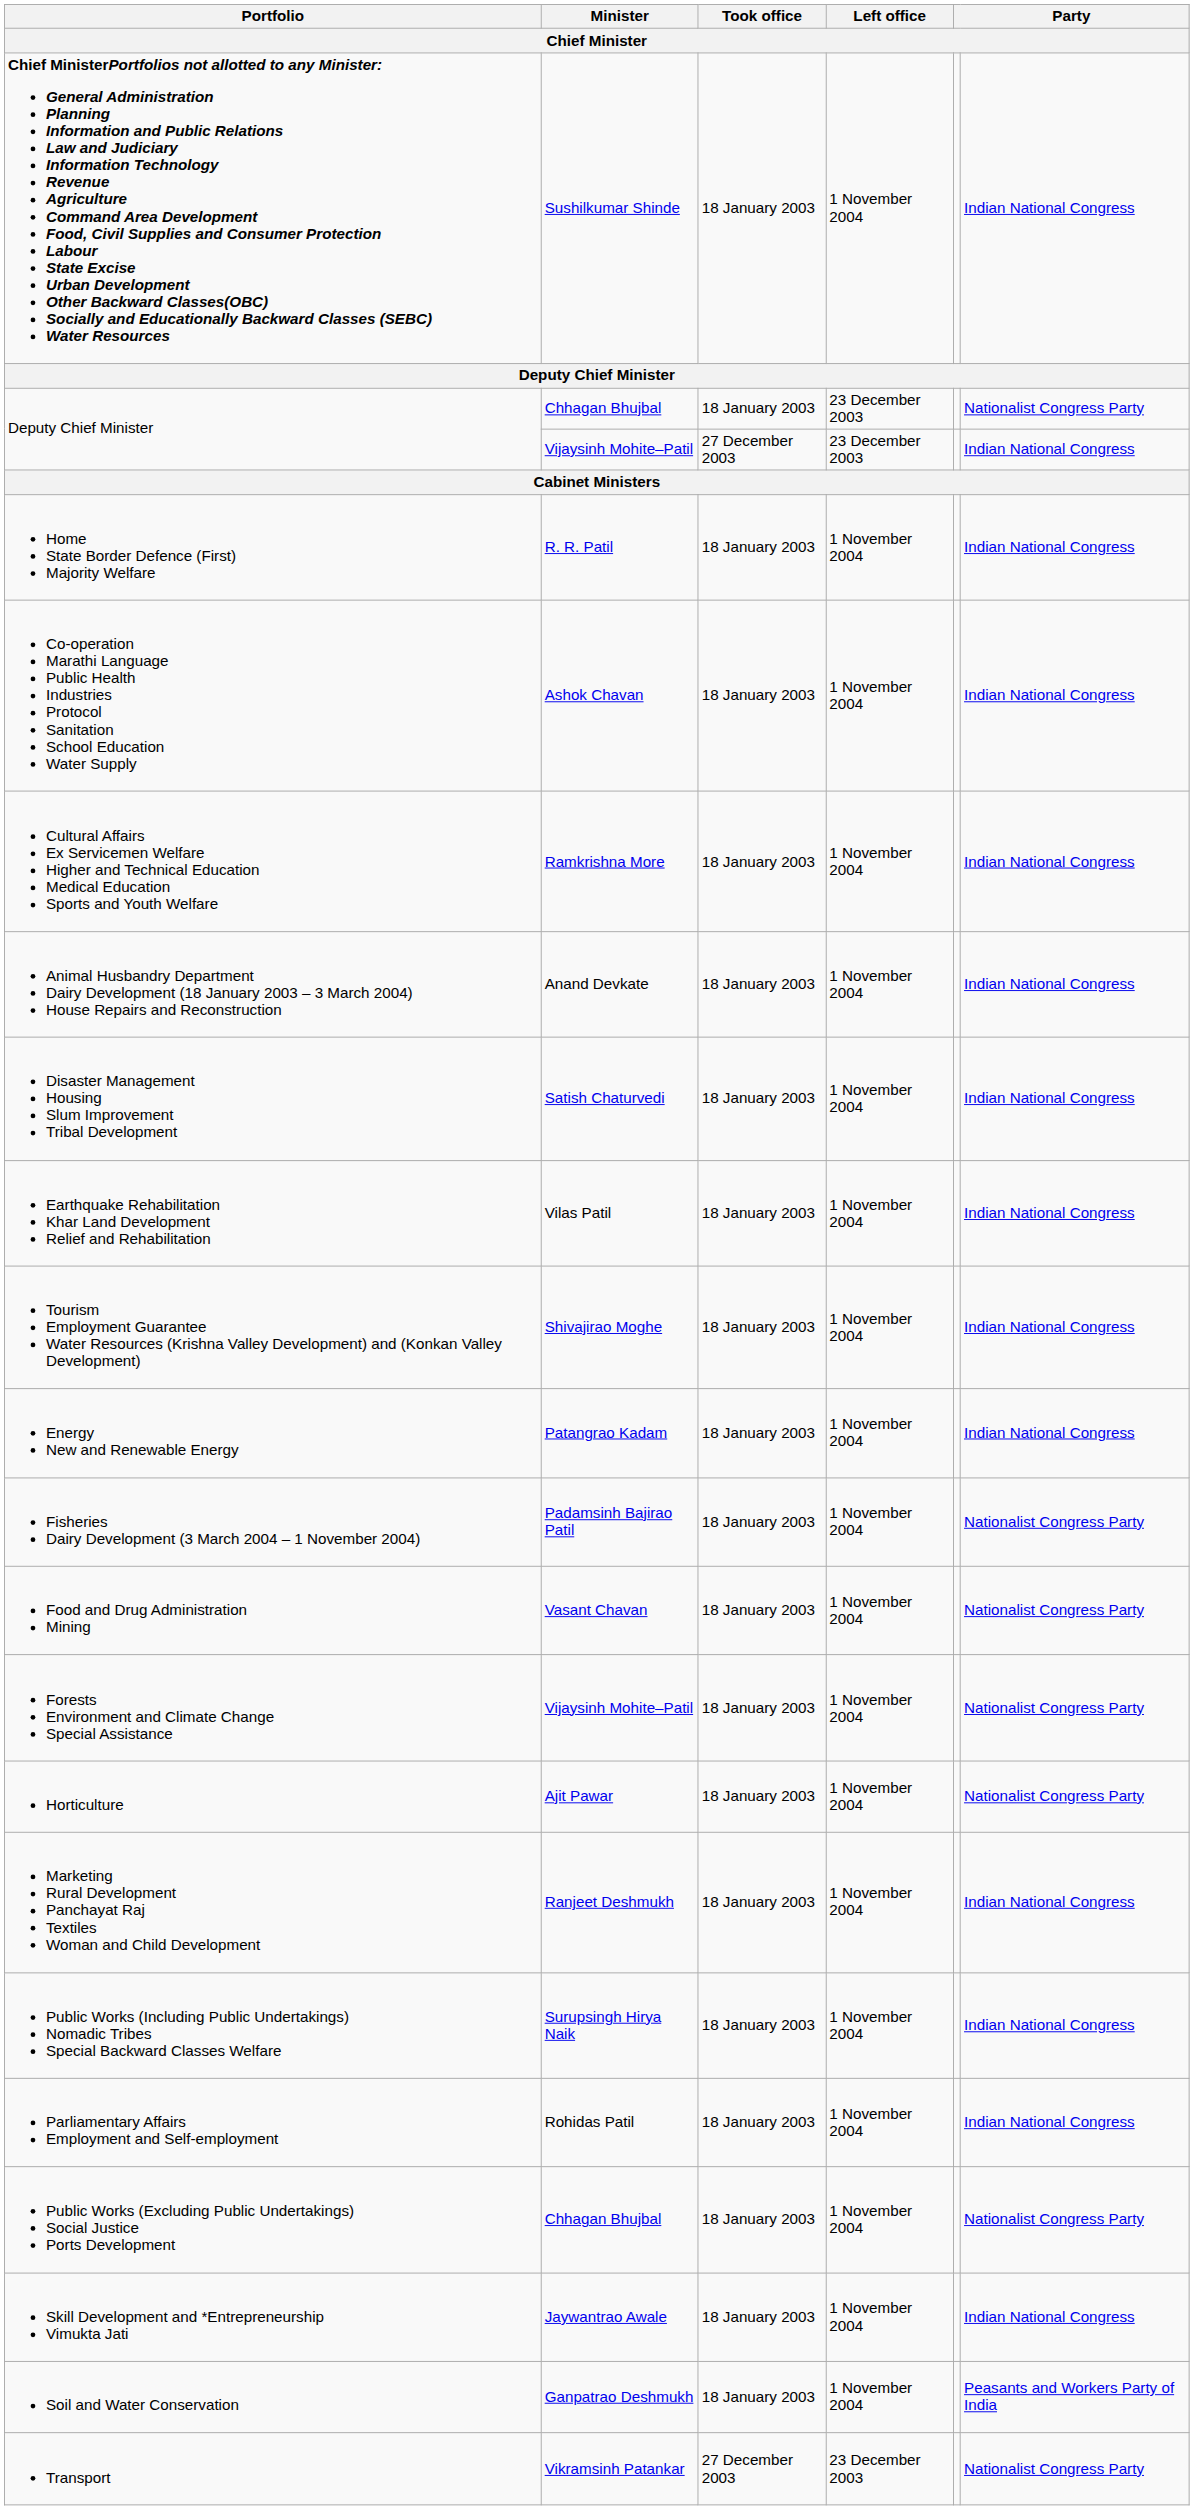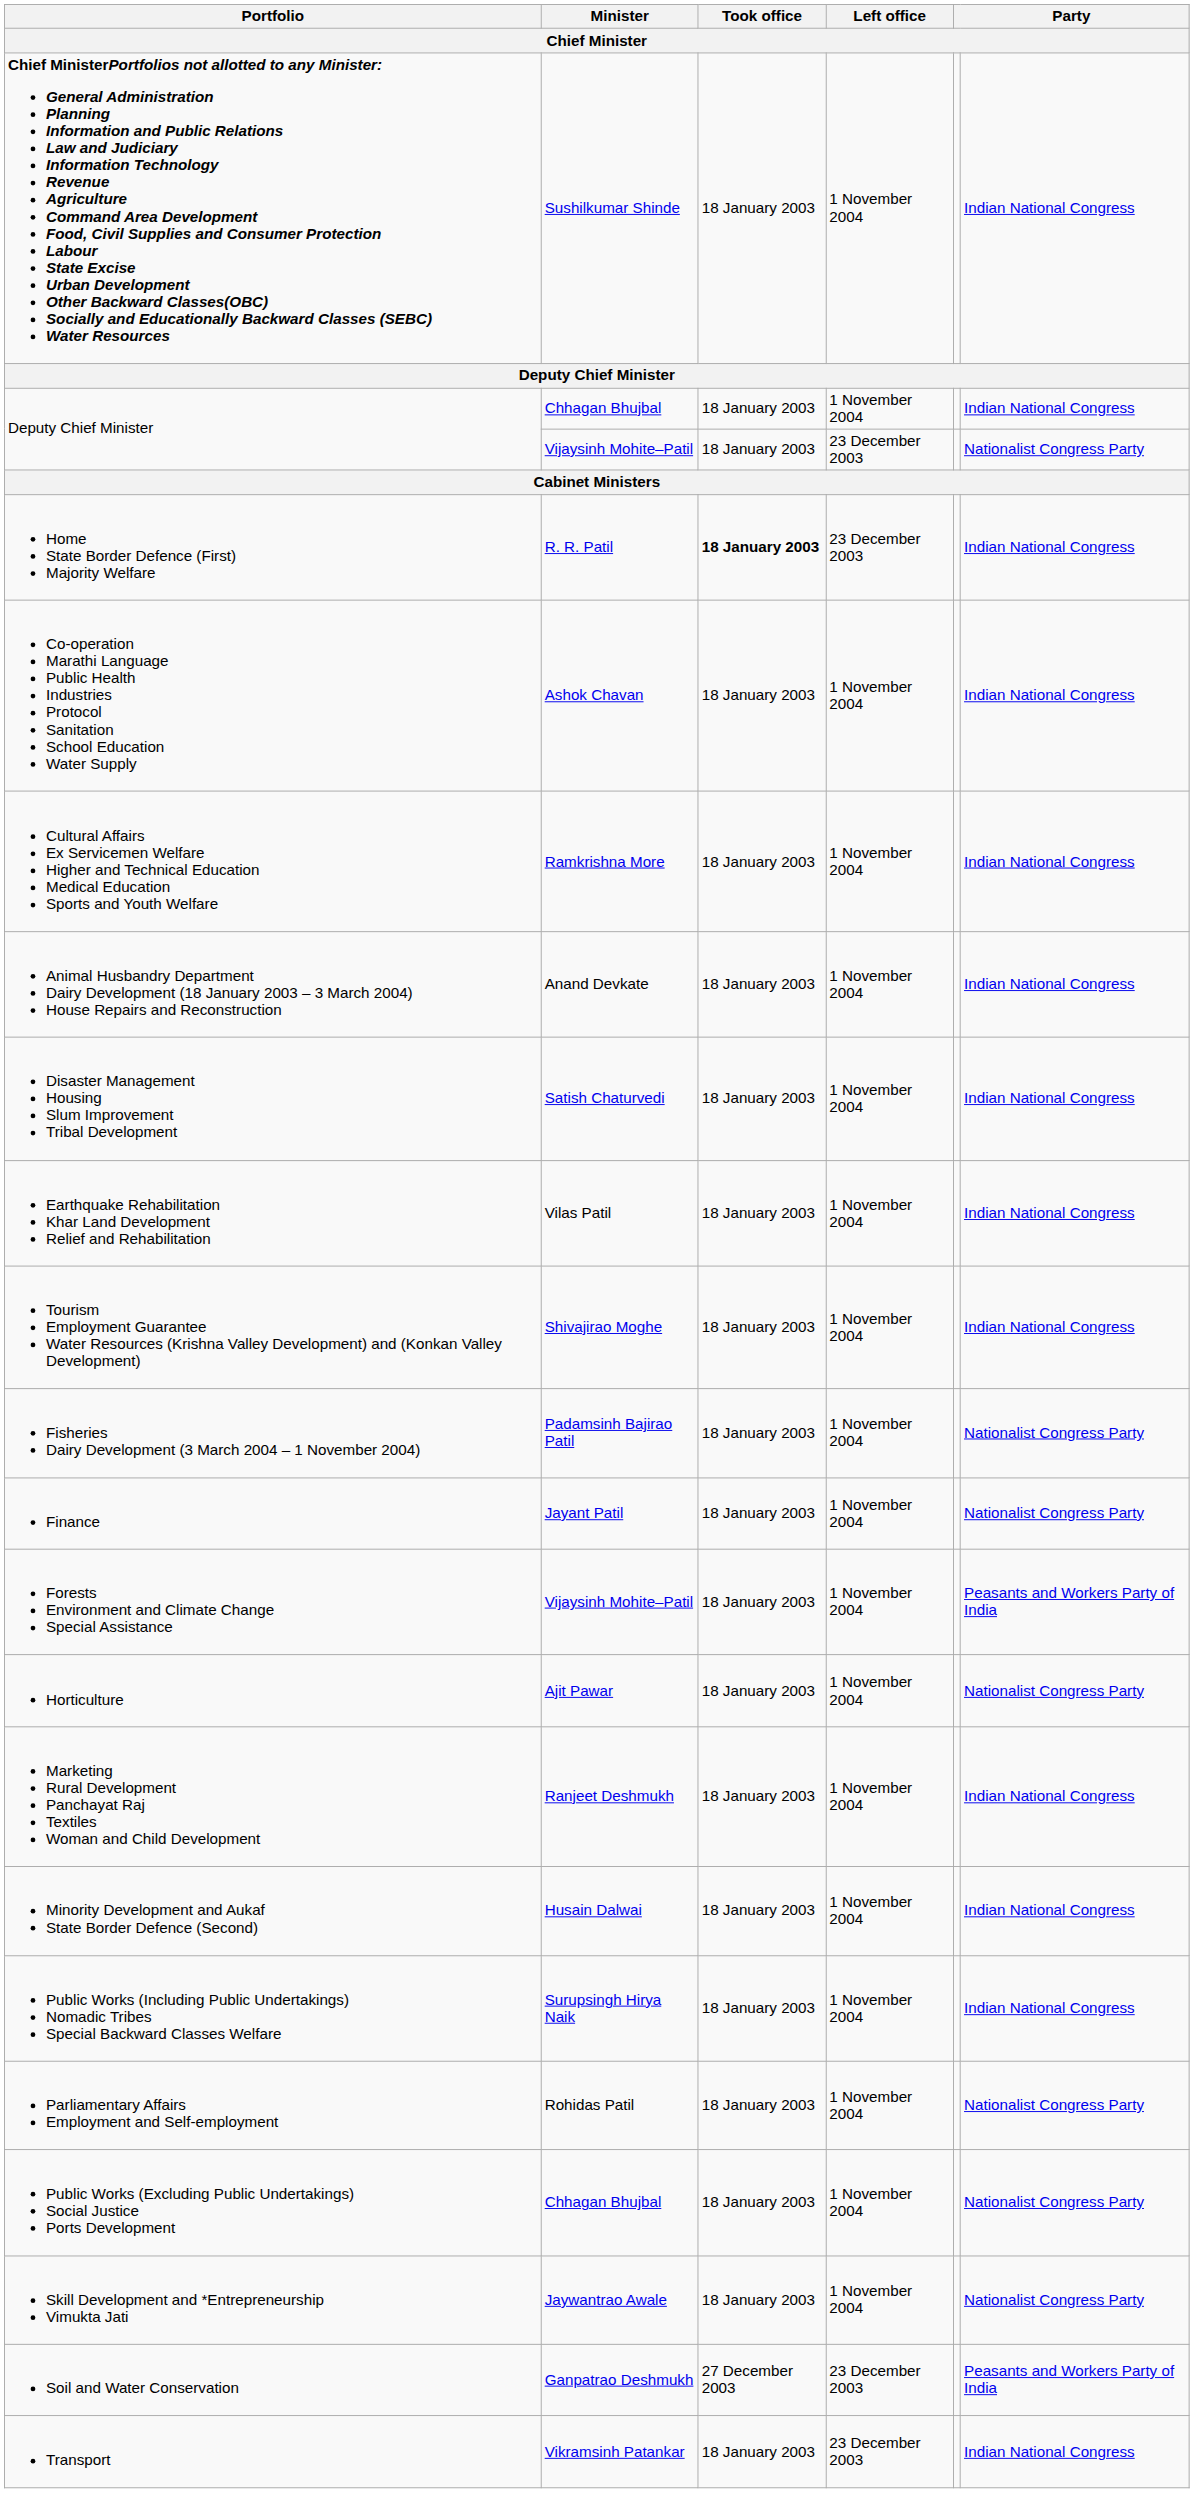(875, 408) 23 December 2003 -> (871, 408) 1 November 2004
(1054, 408) Nationalist Congress Party -> (1049, 408) Indian National Congress
(747, 449) 27 December 2003 -> (758, 449) 18 January 2003
(1049, 449) Indian National Congress -> (1054, 449) Nationalist Congress Party
(758, 547) normal -> (760, 547) bold
(871, 547) 1 November 2004 -> (875, 547) 23 December 2003
- row: (273, 1442)
- row: (273, 1619)
+ row: (273, 1522)
(1054, 1707) Nationalist Congress Party -> (1069, 1602) Peasants and Workers Party of India
+ row: (273, 1919)
(1049, 2122) Indian National Congress -> (1054, 2105) Nationalist Congress Party
(1049, 2317) Indian National Congress -> (1054, 2299) Nationalist Congress Party
(758, 2397) 18 January 2003 -> (747, 2380) 27 December 2003
(871, 2397) 1 November 2004 -> (875, 2380) 23 December 2003
(747, 2468) 27 December 2003 -> (758, 2451) 18 January 2003
(1054, 2468) Nationalist Congress Party -> (1049, 2451) Indian National Congress
